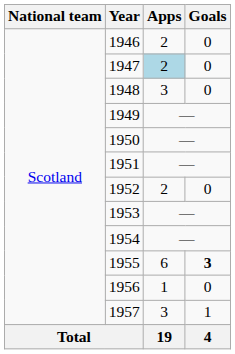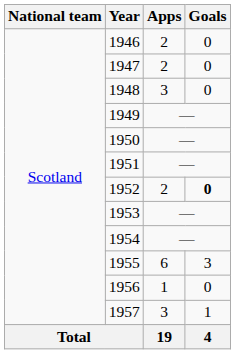(164, 66) lightblue background -> (164, 66) no background
(208, 189) normal -> (208, 189) bold
(208, 262) bold -> (208, 262) normal
